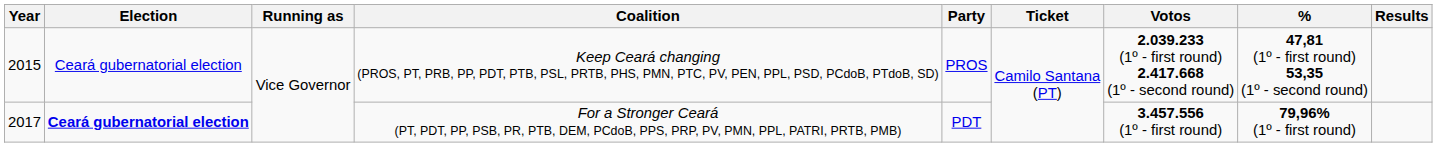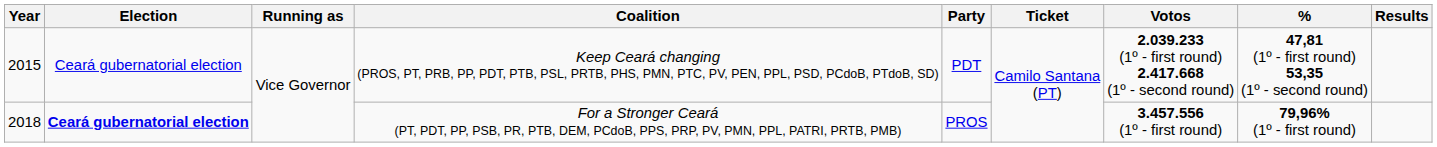(966, 65) PROS -> (966, 65) PDT
(24, 122) 2017 -> (24, 122) 2018
(966, 122) PDT -> (966, 122) PROS
